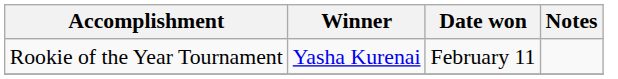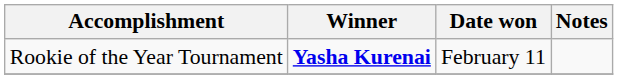(357, 56) normal -> (362, 56) bold
